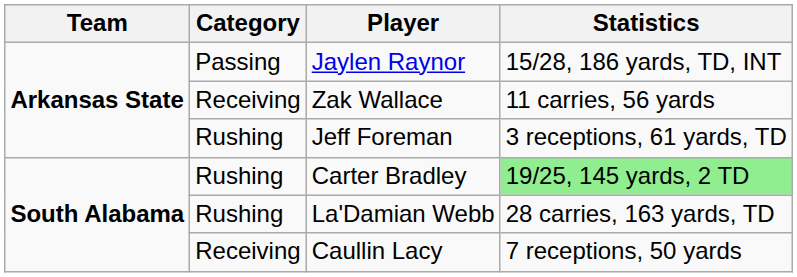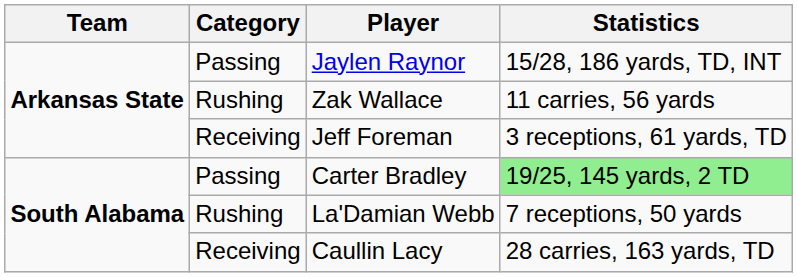(248, 99) Receiving -> (239, 99) Rushing
(239, 137) Rushing -> (248, 137) Receiving
(239, 175) Rushing -> (238, 175) Passing
(640, 213) 28 carries, 163 yards, TD -> (624, 213) 7 receptions, 50 yards
(624, 251) 7 receptions, 50 yards -> (640, 251) 28 carries, 163 yards, TD
